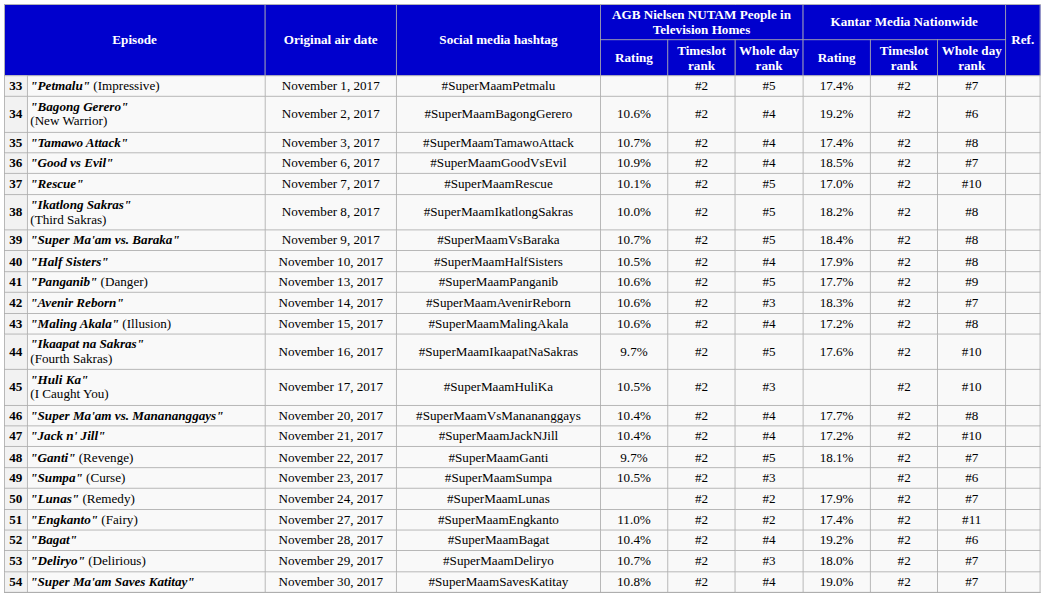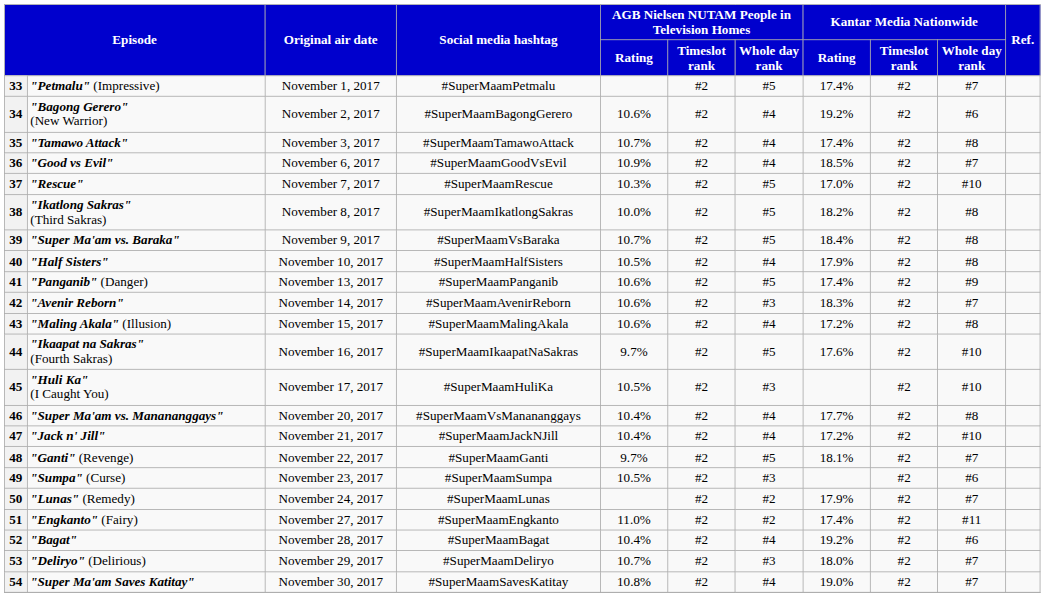(634, 184) 10.1% -> (634, 184) 10.3%
(837, 282) 17.7% -> (837, 282) 17.4%
